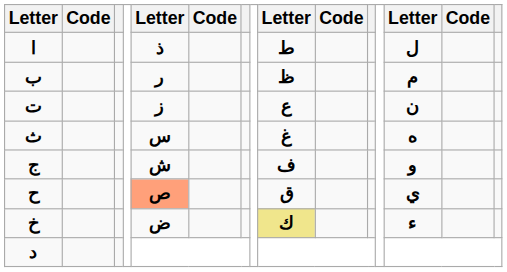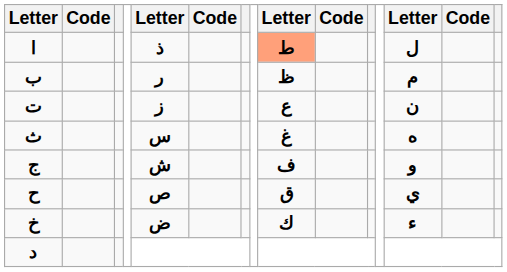(286, 47) no background -> (286, 47) lightsalmon background
(160, 194) lightsalmon background -> (160, 194) no background
(286, 223) khaki background -> (286, 223) no background
